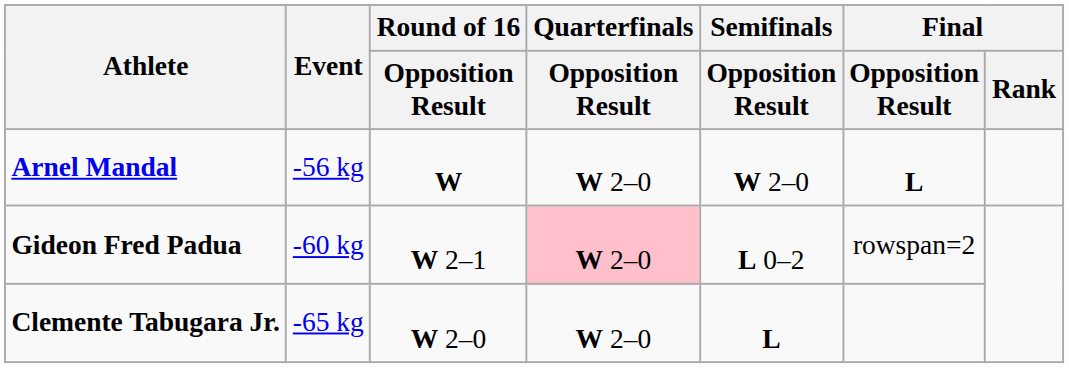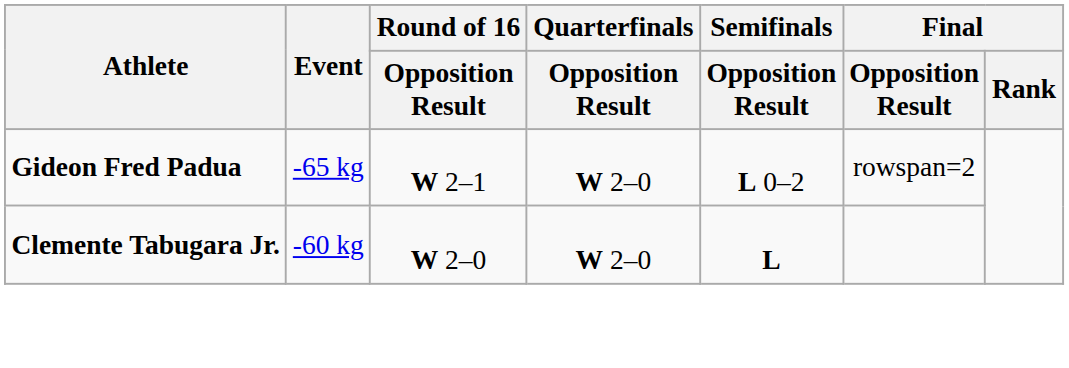- row: (94, 167)
(328, 244) -60 kg -> (328, 167) -65 kg
(613, 261) pink background -> (613, 183) no background
(328, 322) -65 kg -> (328, 244) -60 kg
